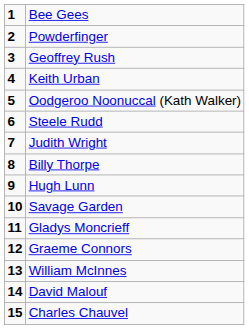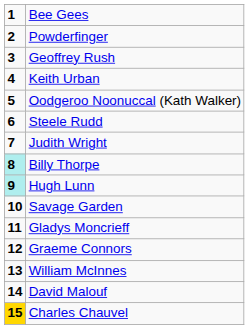(11, 164) no background -> (11, 164) paleturquoise background
(11, 185) no background -> (11, 185) paleturquoise background
(15, 313) no background -> (15, 313) gold background
